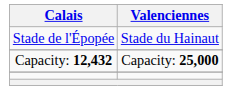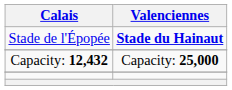(170, 38) normal -> (170, 38) bold
